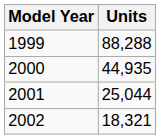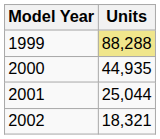(127, 43) no background -> (127, 43) khaki background
